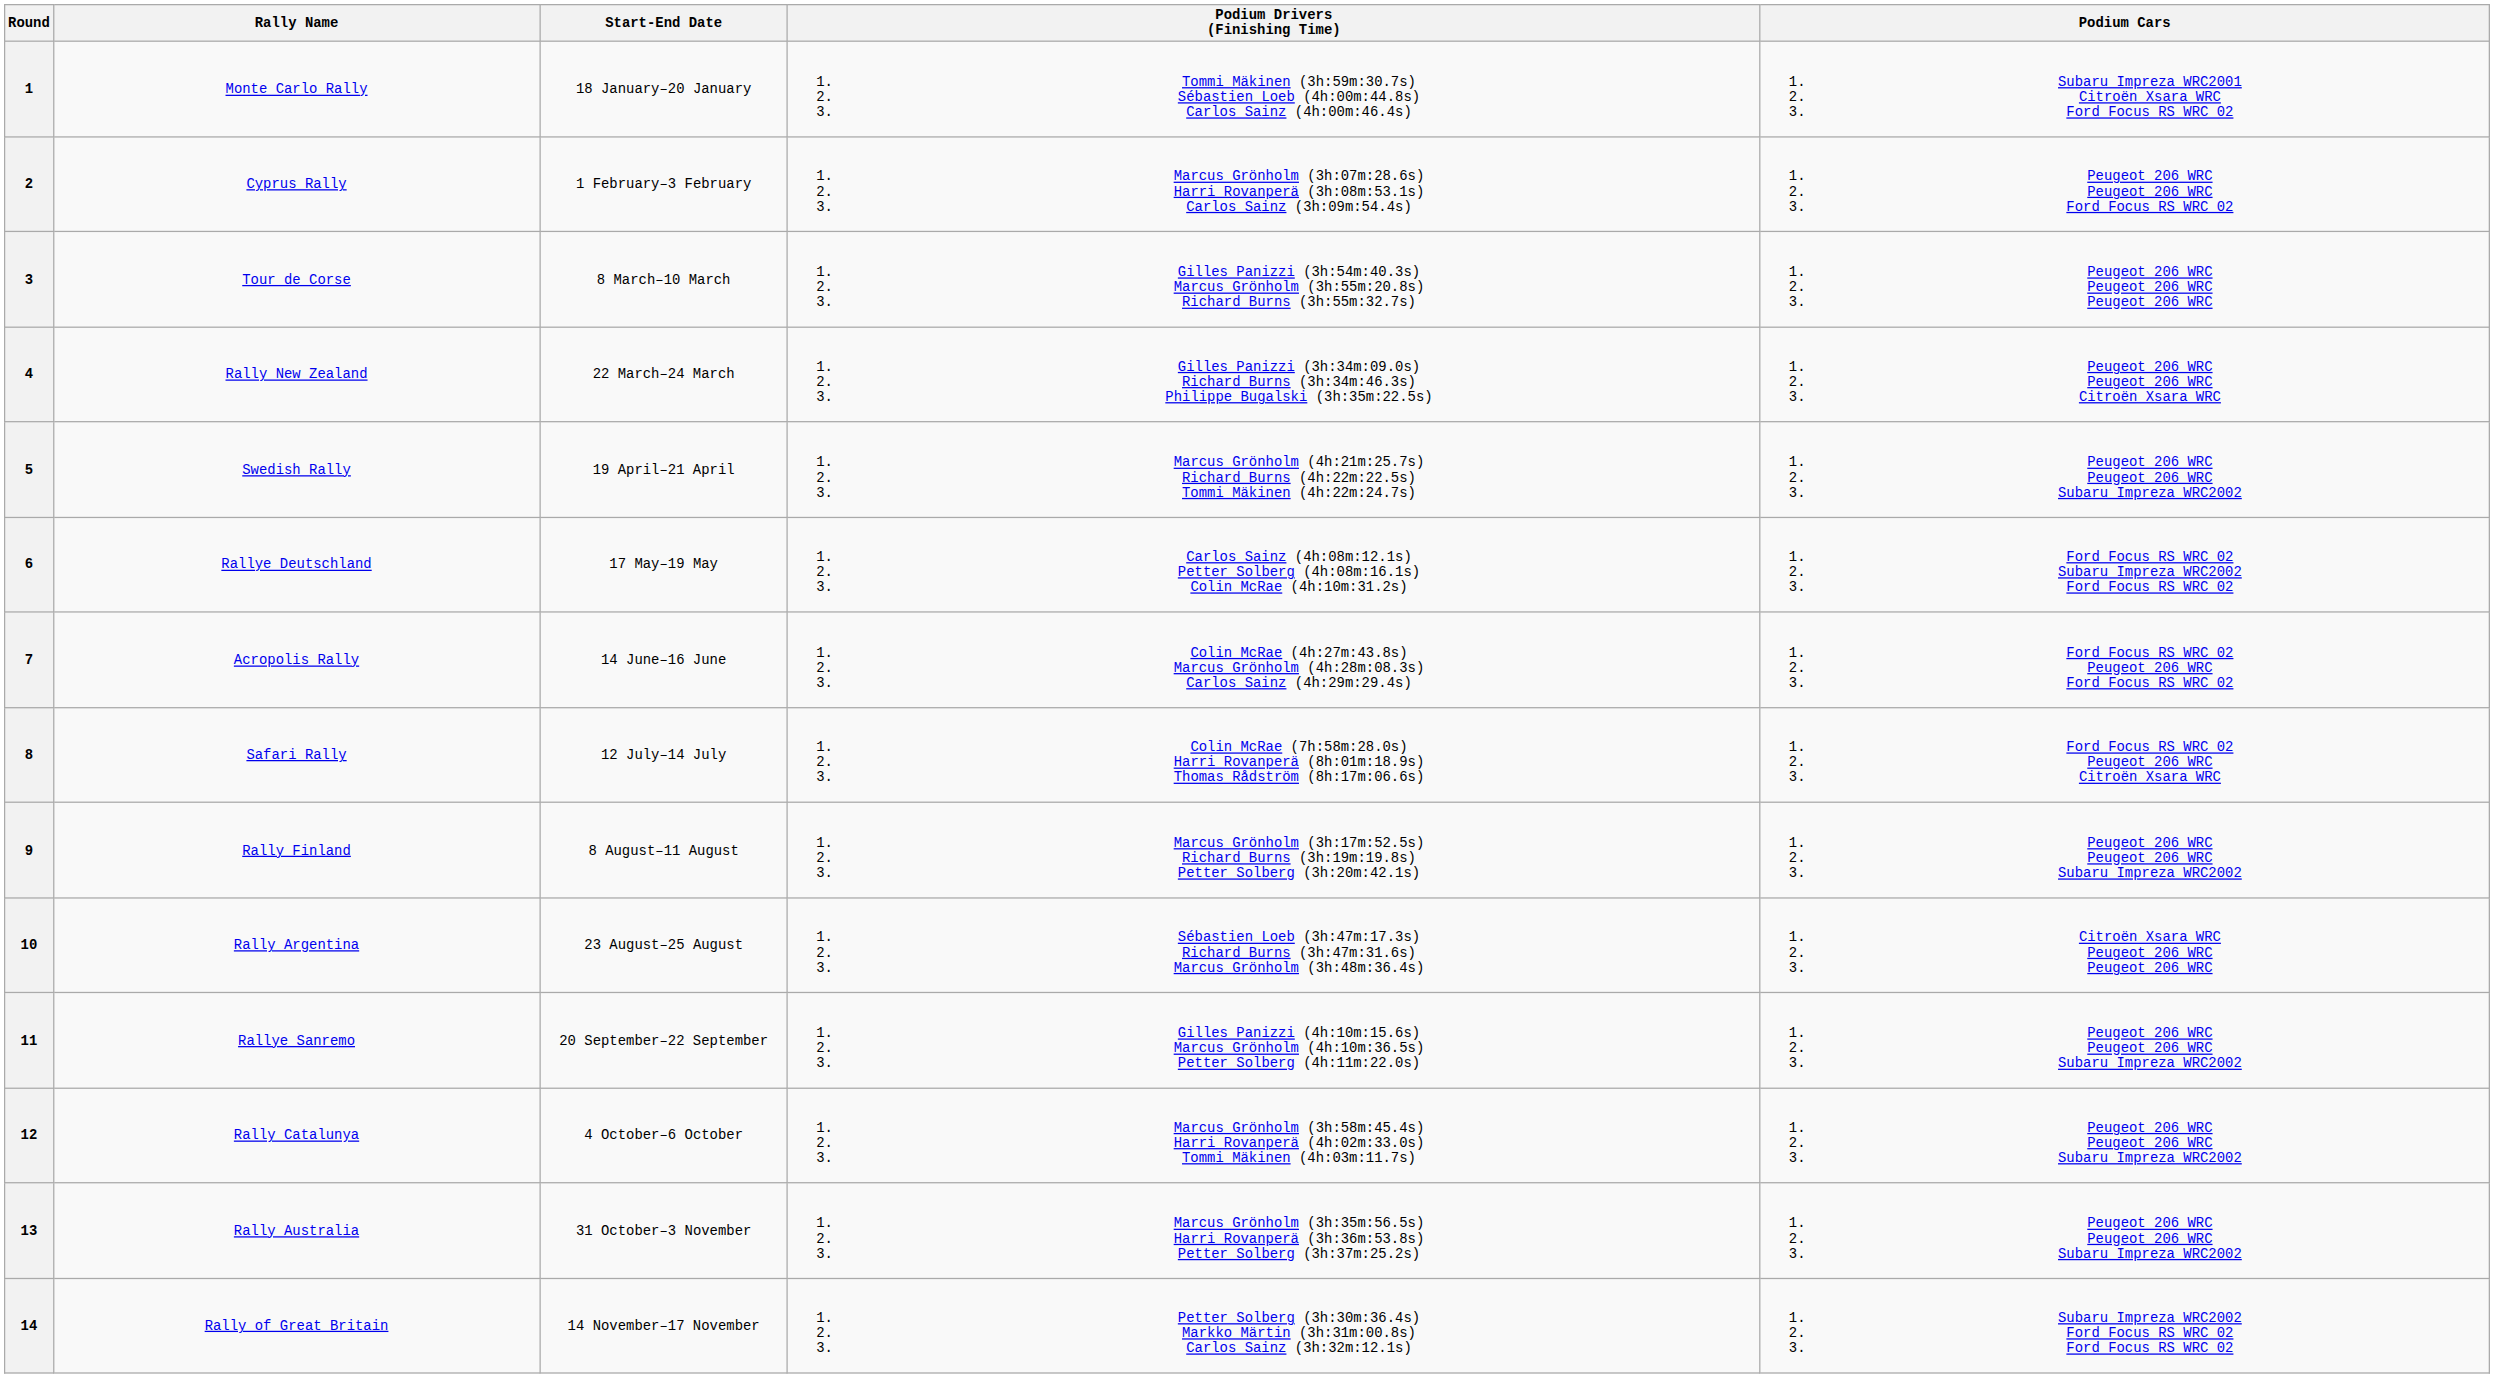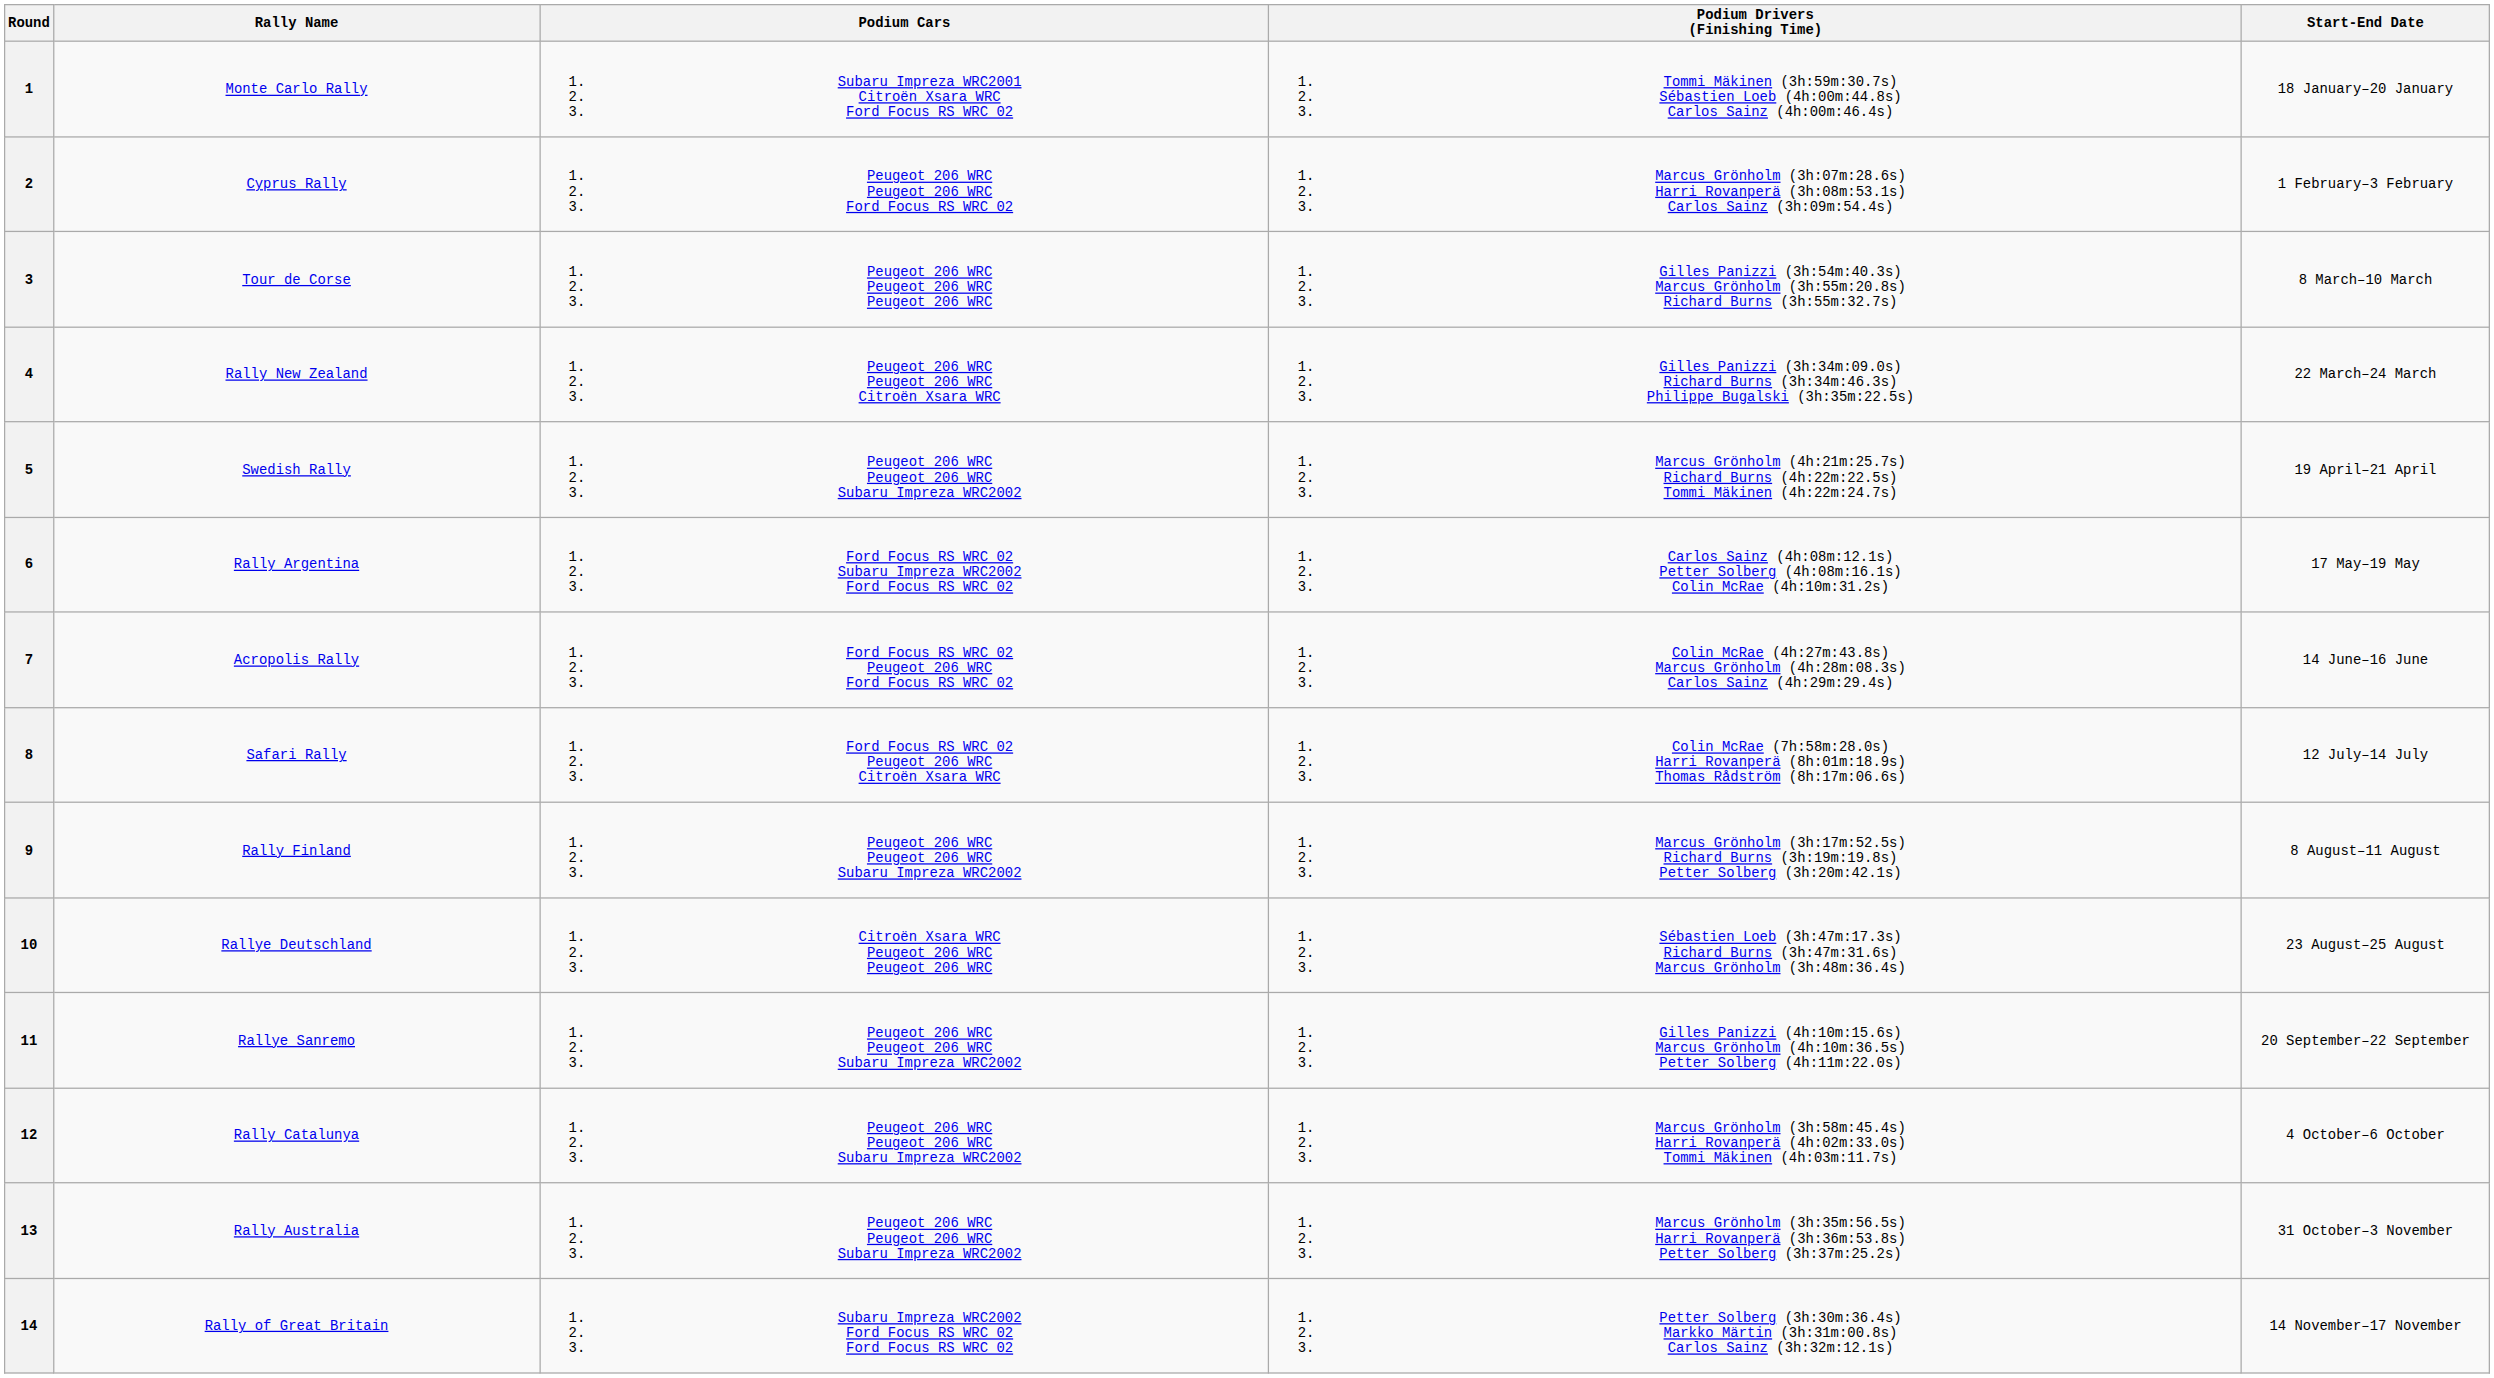columns swapped: (664, 23) <-> (2125, 23)
(297, 565) Rallye Deutschland -> (297, 565) Rally Argentina
(297, 945) Rally Argentina -> (297, 945) Rallye Deutschland
